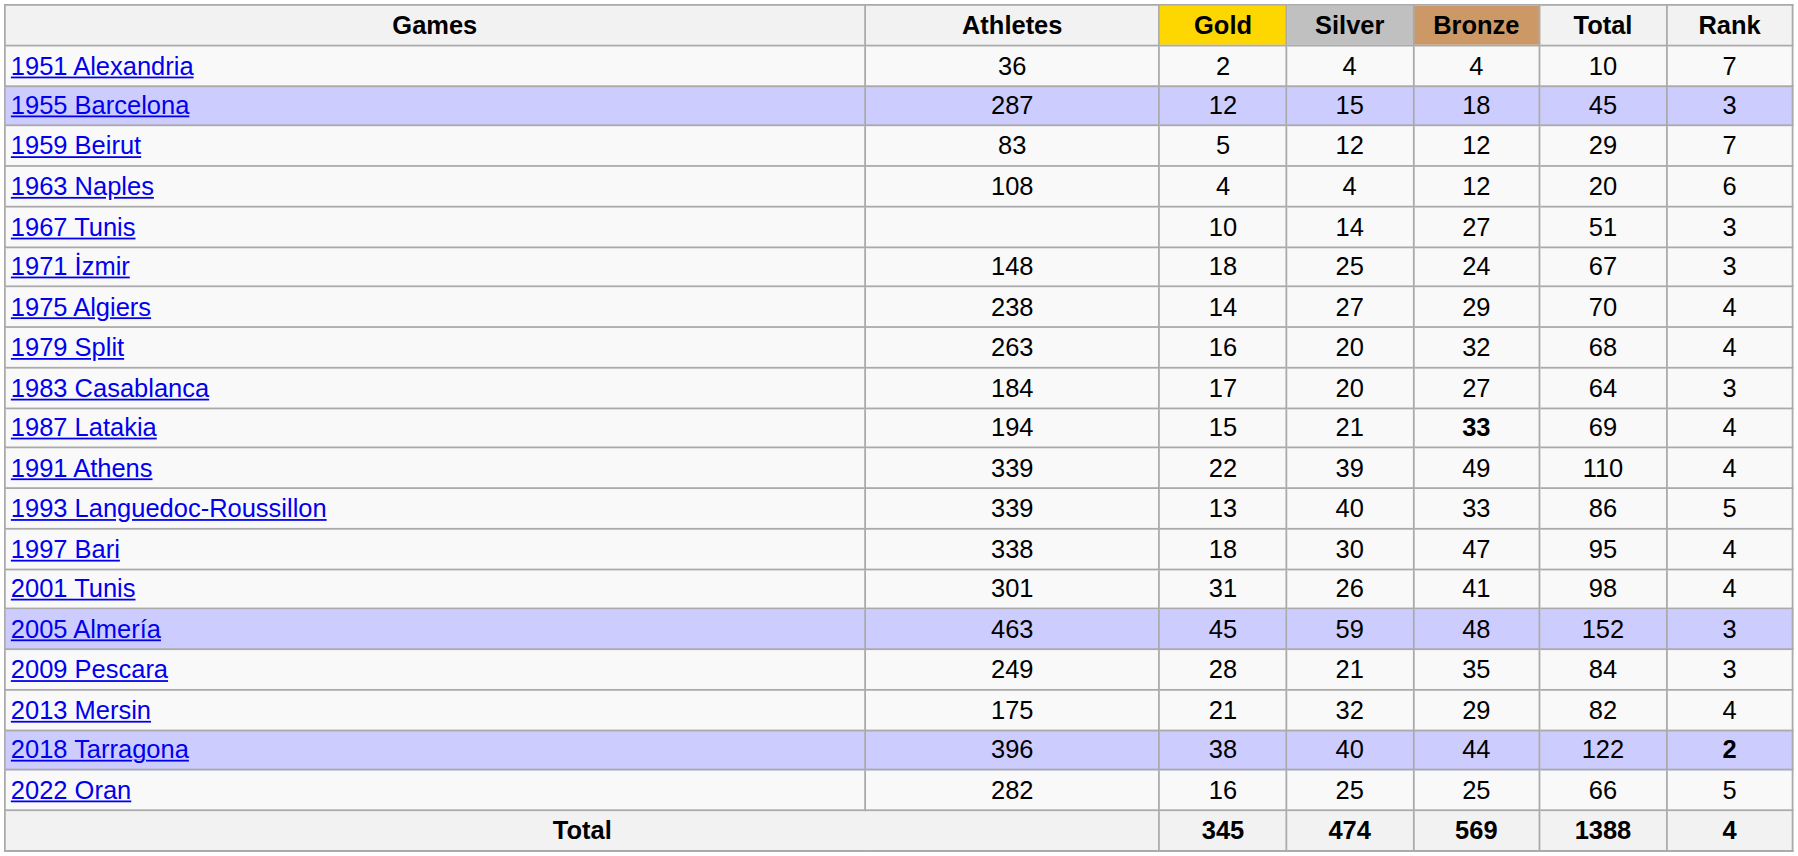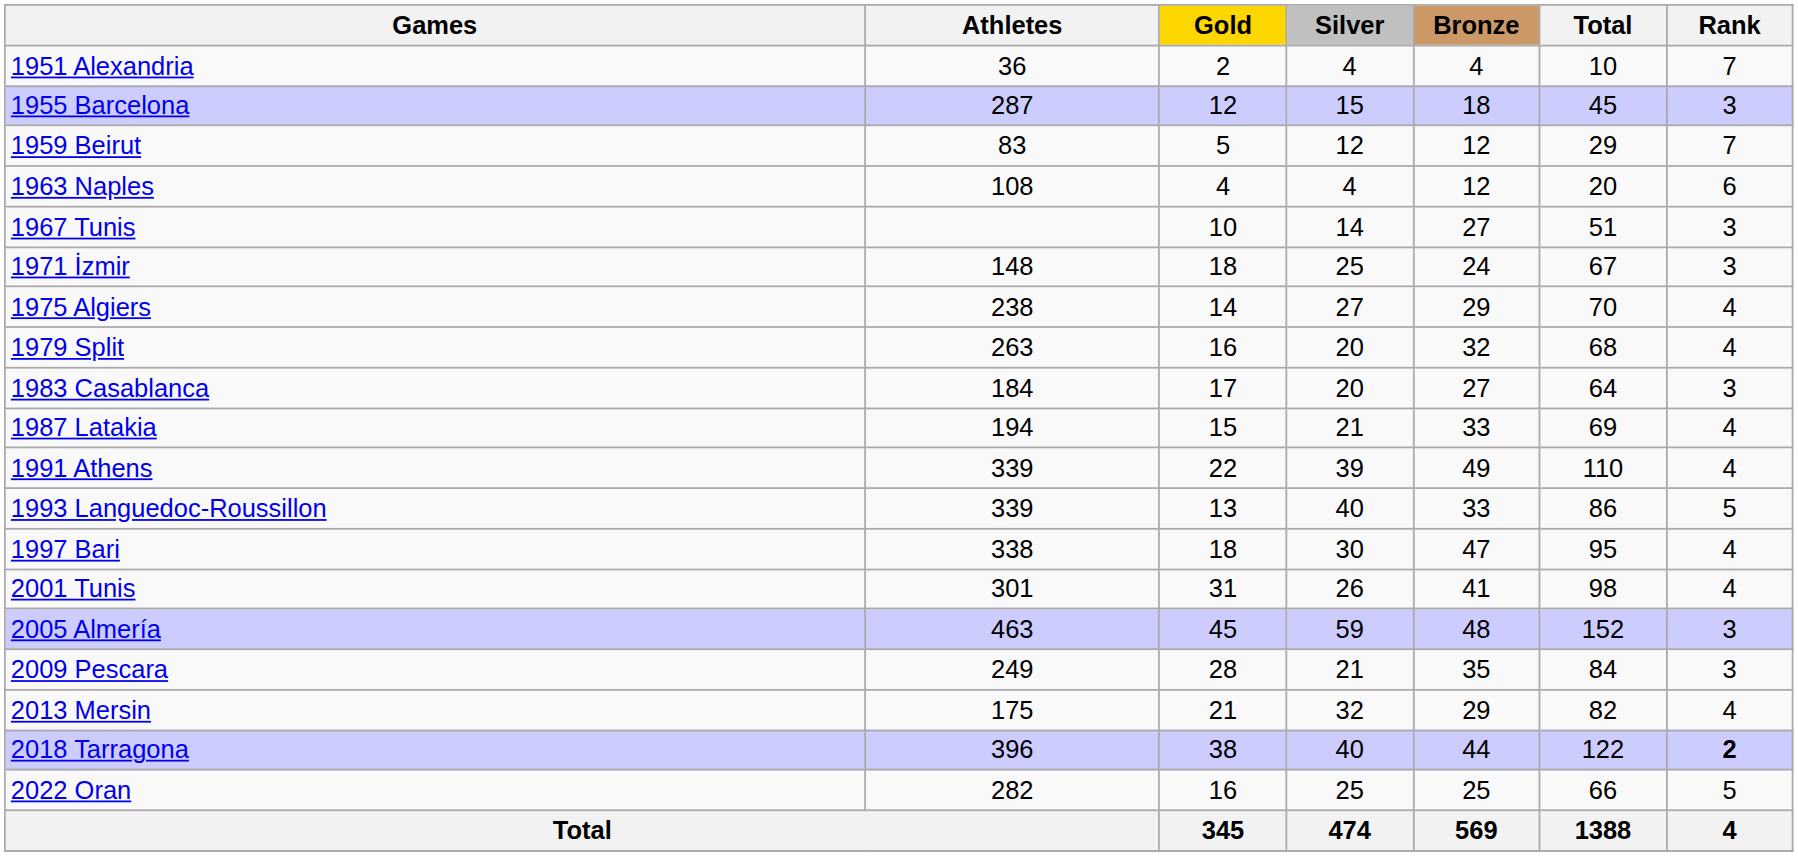(1476, 428) bold -> (1476, 428) normal
